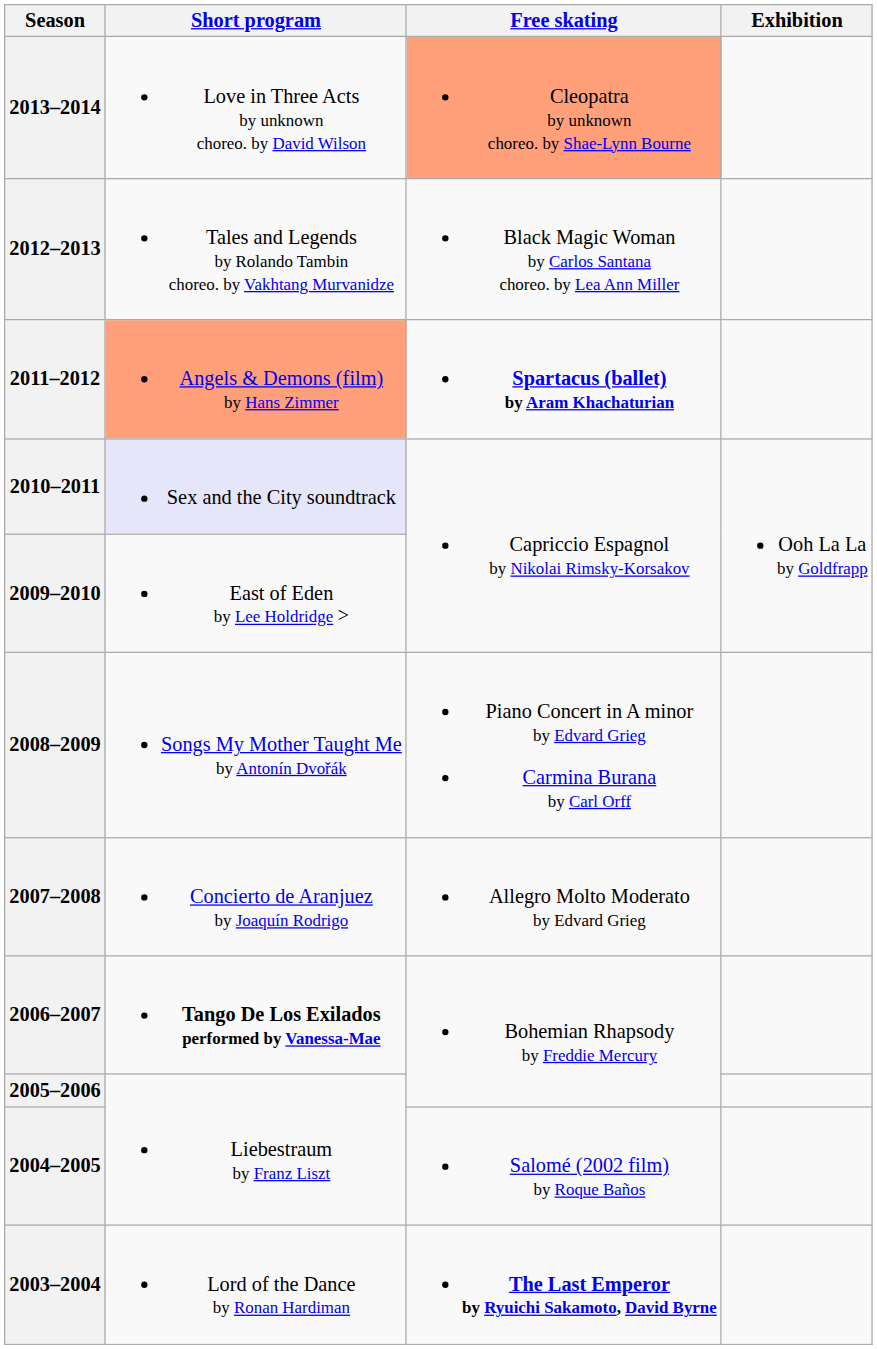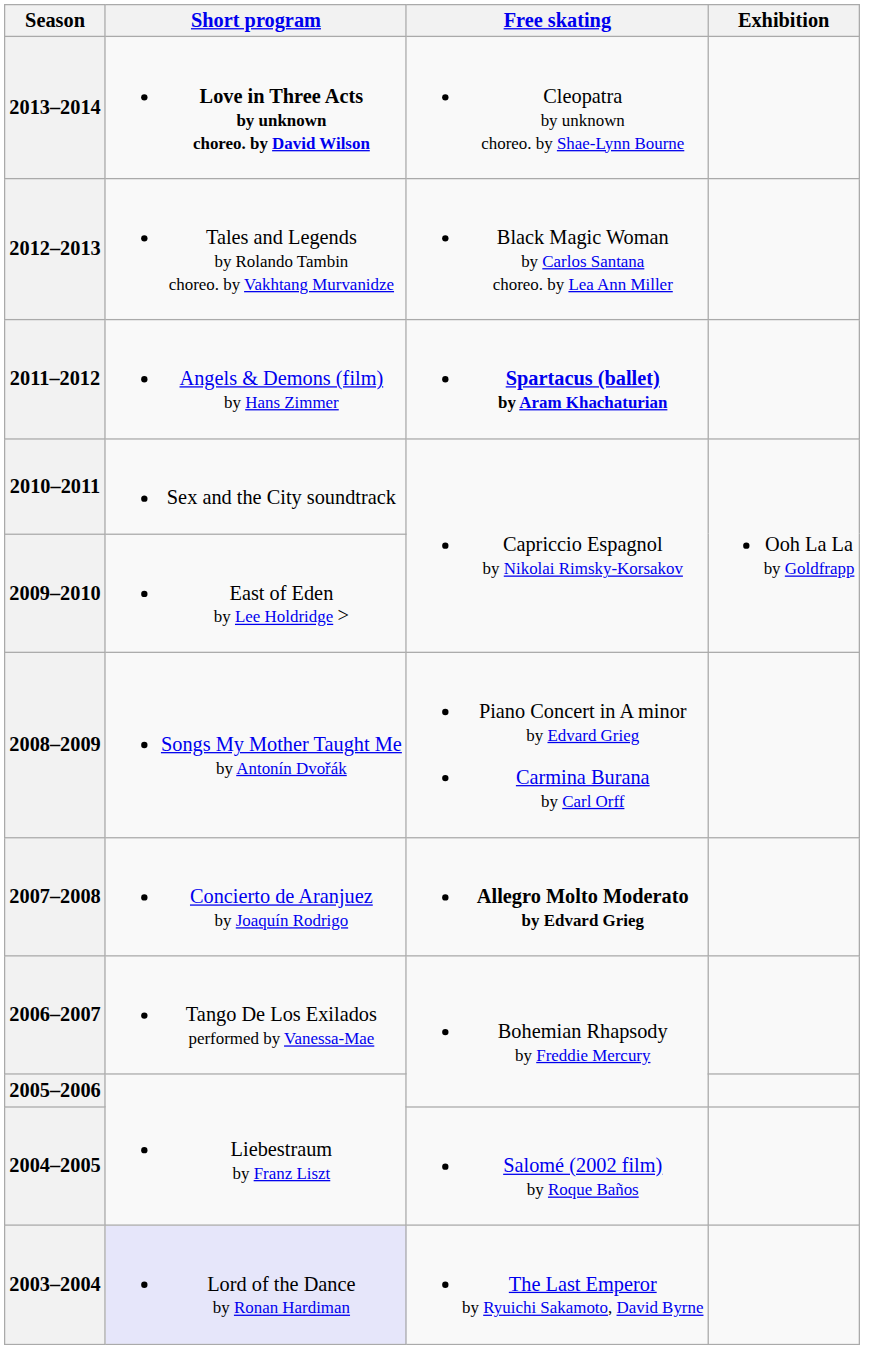(256, 119) normal -> (256, 119) bold
(564, 119) lightsalmon background -> (557, 119) no background
(256, 390) lightsalmon background -> (256, 390) no background
(256, 498) lavender background -> (256, 498) no background
(564, 908) normal -> (557, 908) bold
(256, 1027) bold -> (256, 1027) normal
(256, 1296) no background -> (256, 1296) lavender background
(564, 1296) bold -> (557, 1296) normal
